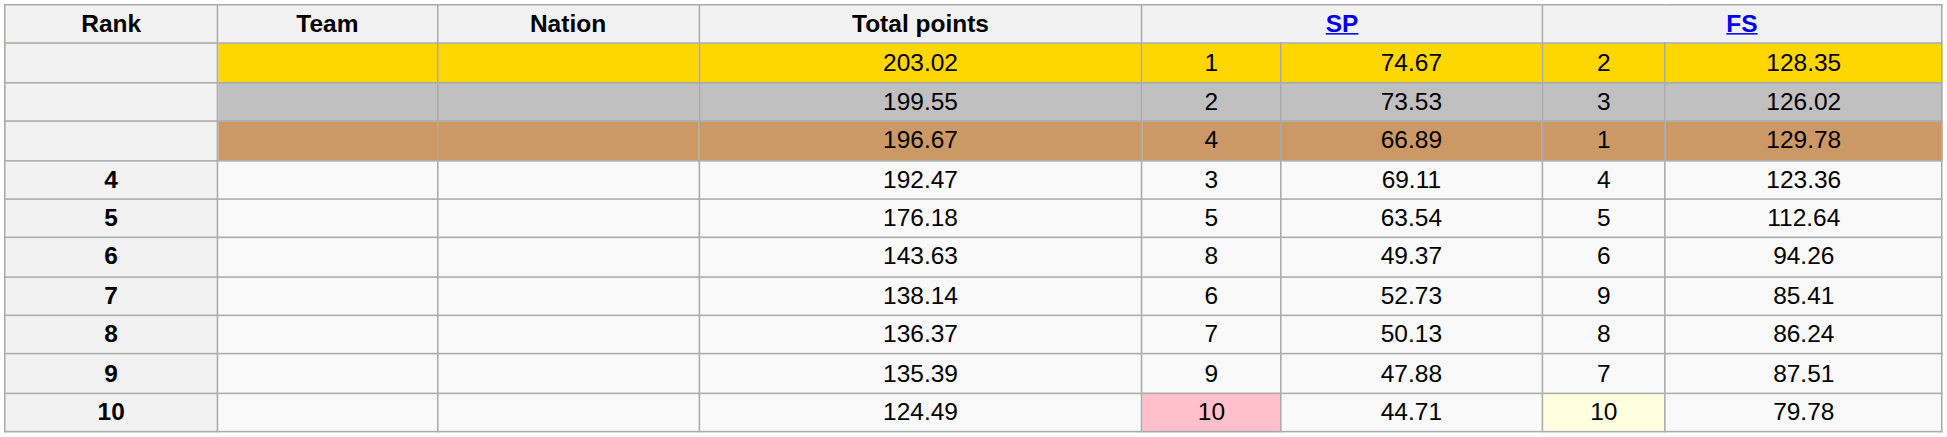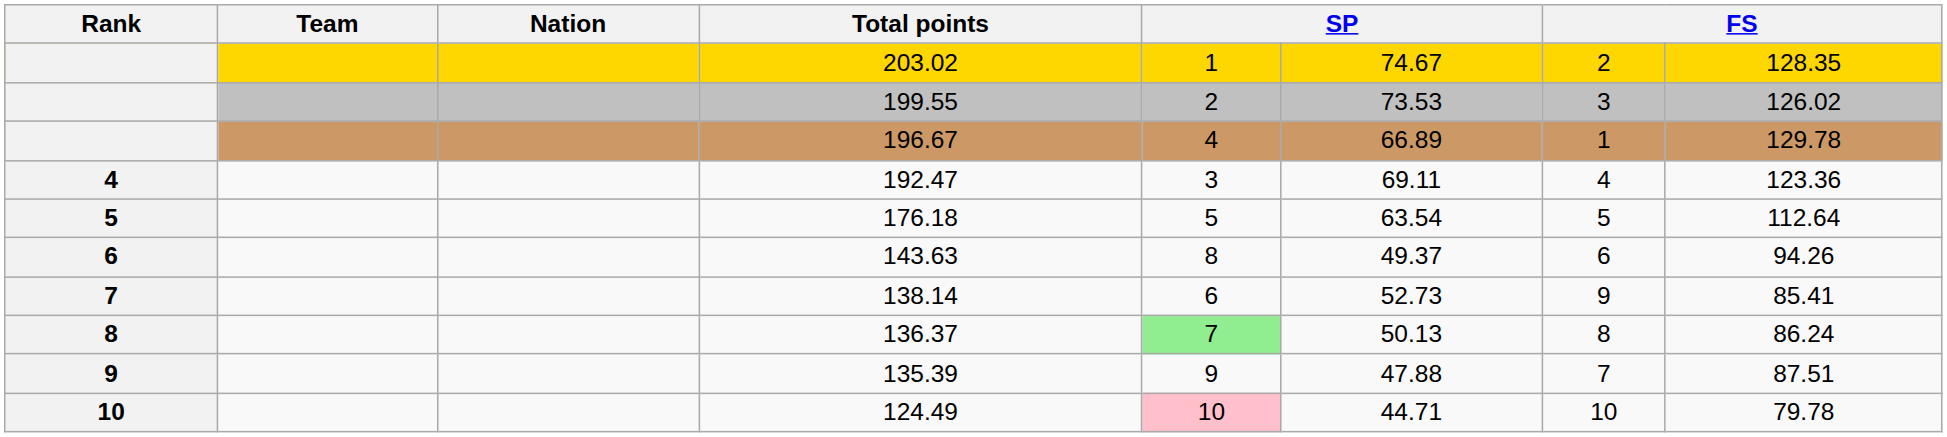(1211, 334) no background -> (1211, 334) lightgreen background
(1604, 412) lightyellow background -> (1604, 412) no background
